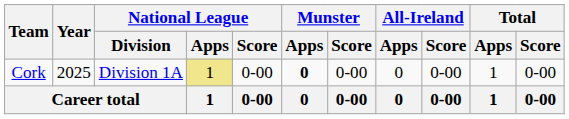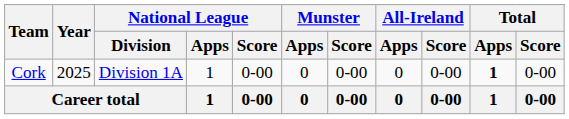(210, 72) khaki background -> (210, 72) no background
(304, 72) bold -> (304, 72) normal
(493, 72) normal -> (493, 72) bold
